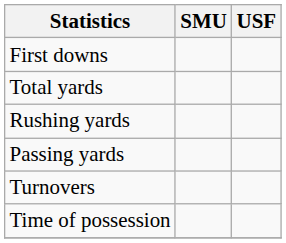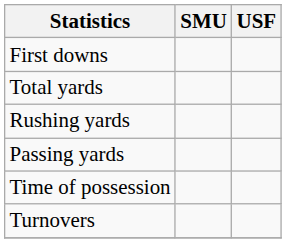rows swapped: (52, 187) <-> (90, 220)
